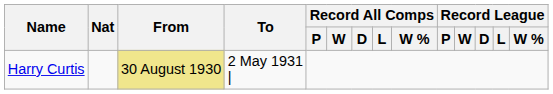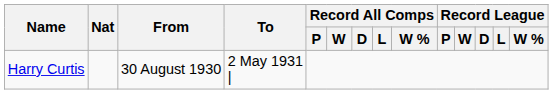(171, 69) khaki background -> (171, 69) no background
